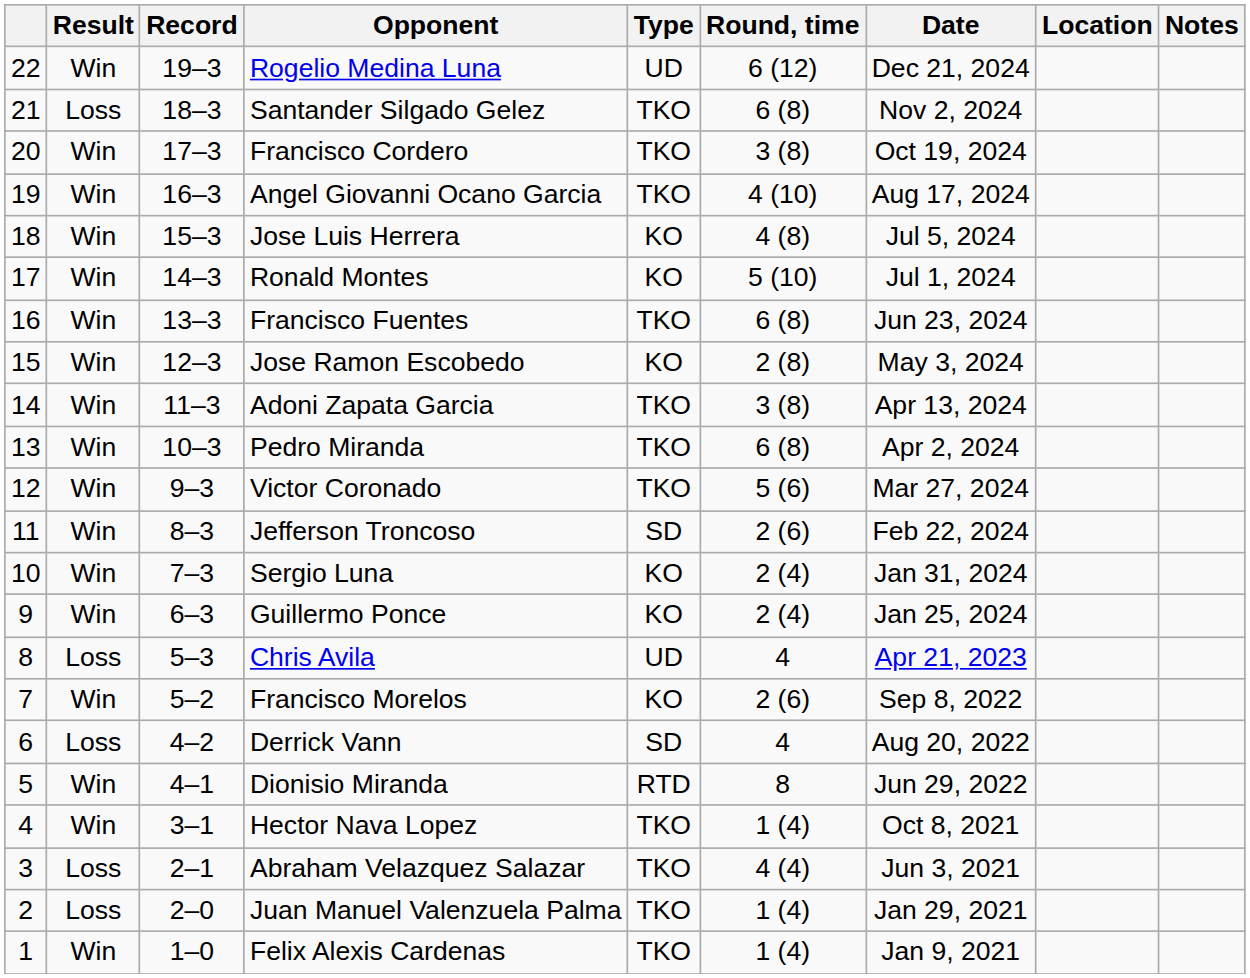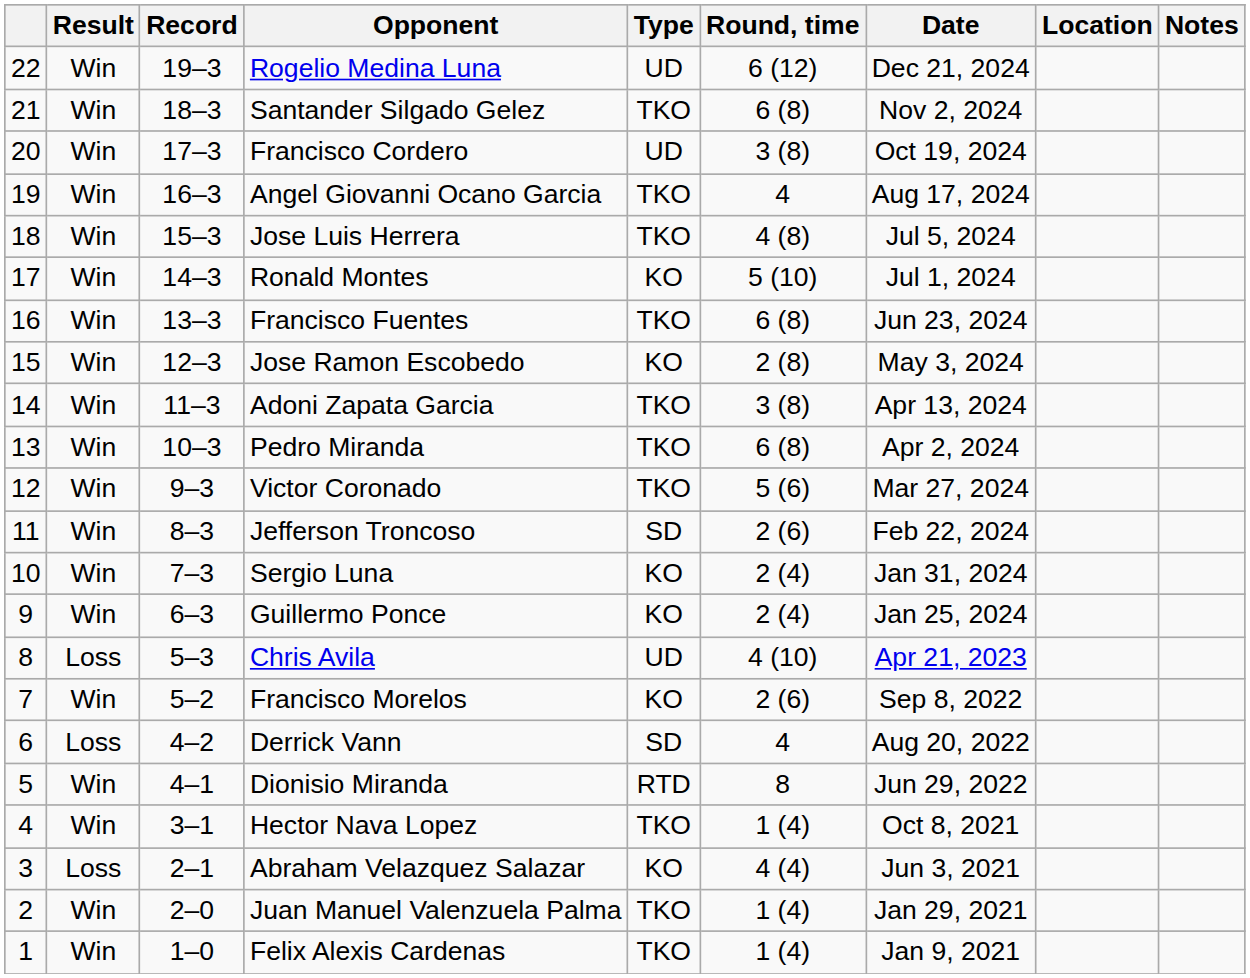(93, 109) Loss -> (93, 109) Win
(664, 151) TKO -> (664, 151) UD
(783, 194) 4 (10) -> (783, 194) 4
(664, 236) KO -> (664, 236) TKO
(783, 657) 4 -> (783, 657) 4 (10)
(664, 868) TKO -> (664, 868) KO
(93, 910) Loss -> (93, 910) Win
